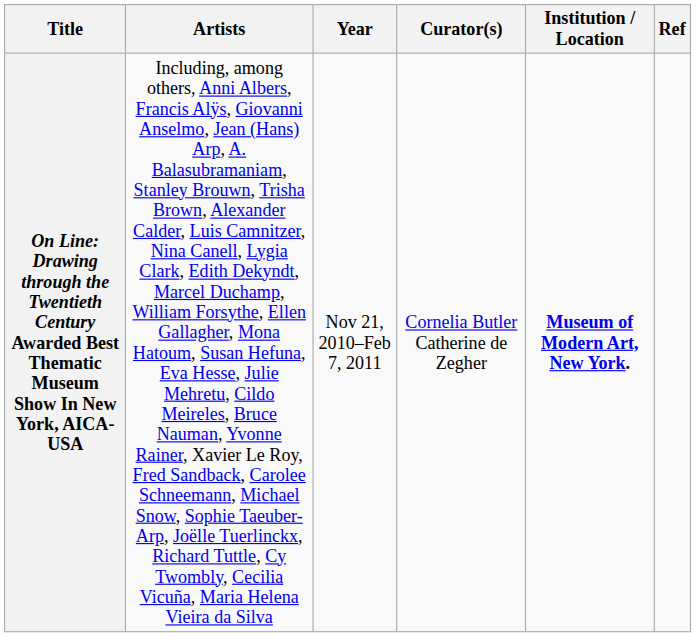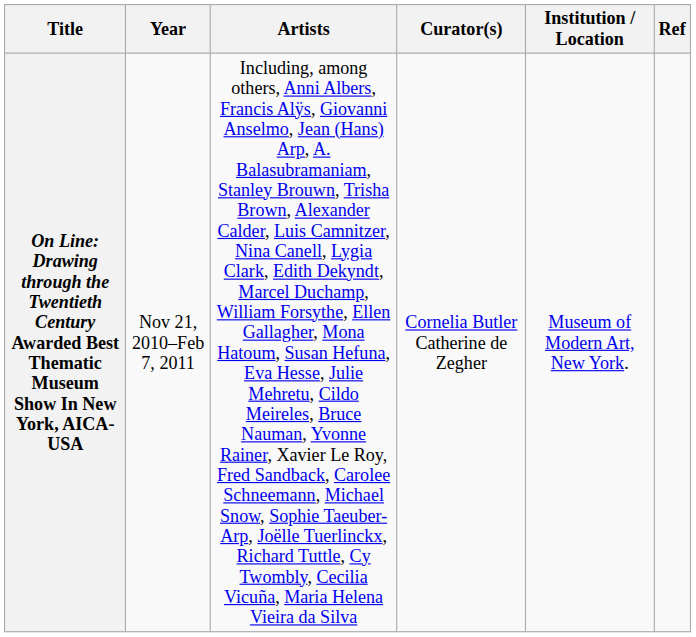columns swapped: (219, 29) <-> (355, 29)
(590, 342) bold -> (590, 342) normal
